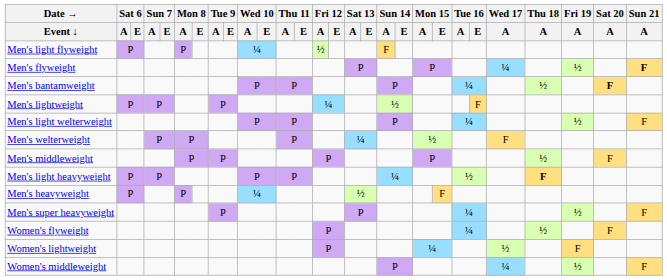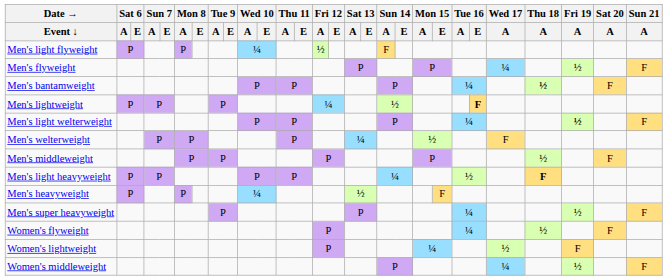(644, 68) bold -> (644, 68) normal
(543, 86) normal -> (543, 86) bold
(610, 86) bold -> (610, 86) normal
(478, 104) normal -> (478, 104) bold
(578, 122) normal -> (578, 122) bold
